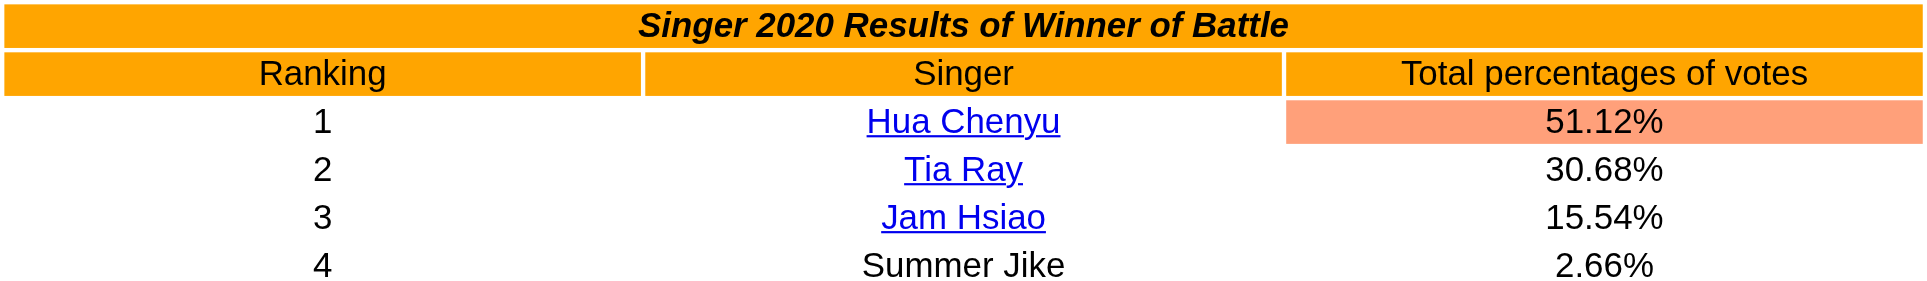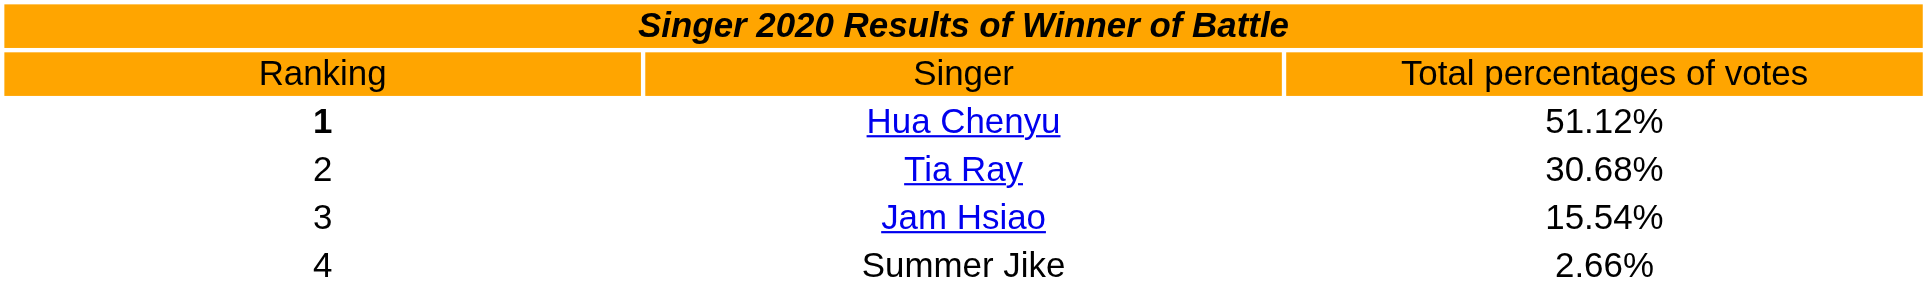(323, 121) normal -> (323, 121) bold
(1604, 121) lightsalmon background -> (1604, 121) no background
